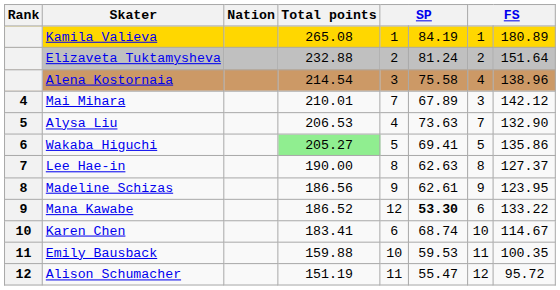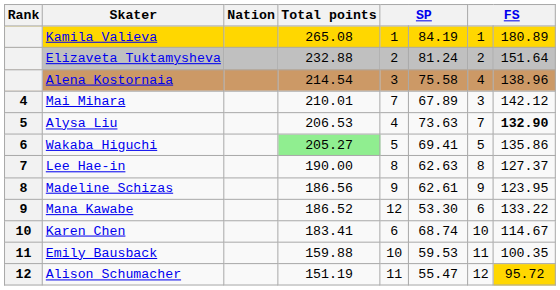(525, 123) normal -> (525, 123) bold
(438, 210) bold -> (438, 210) normal
(525, 275) no background -> (525, 275) gold background
